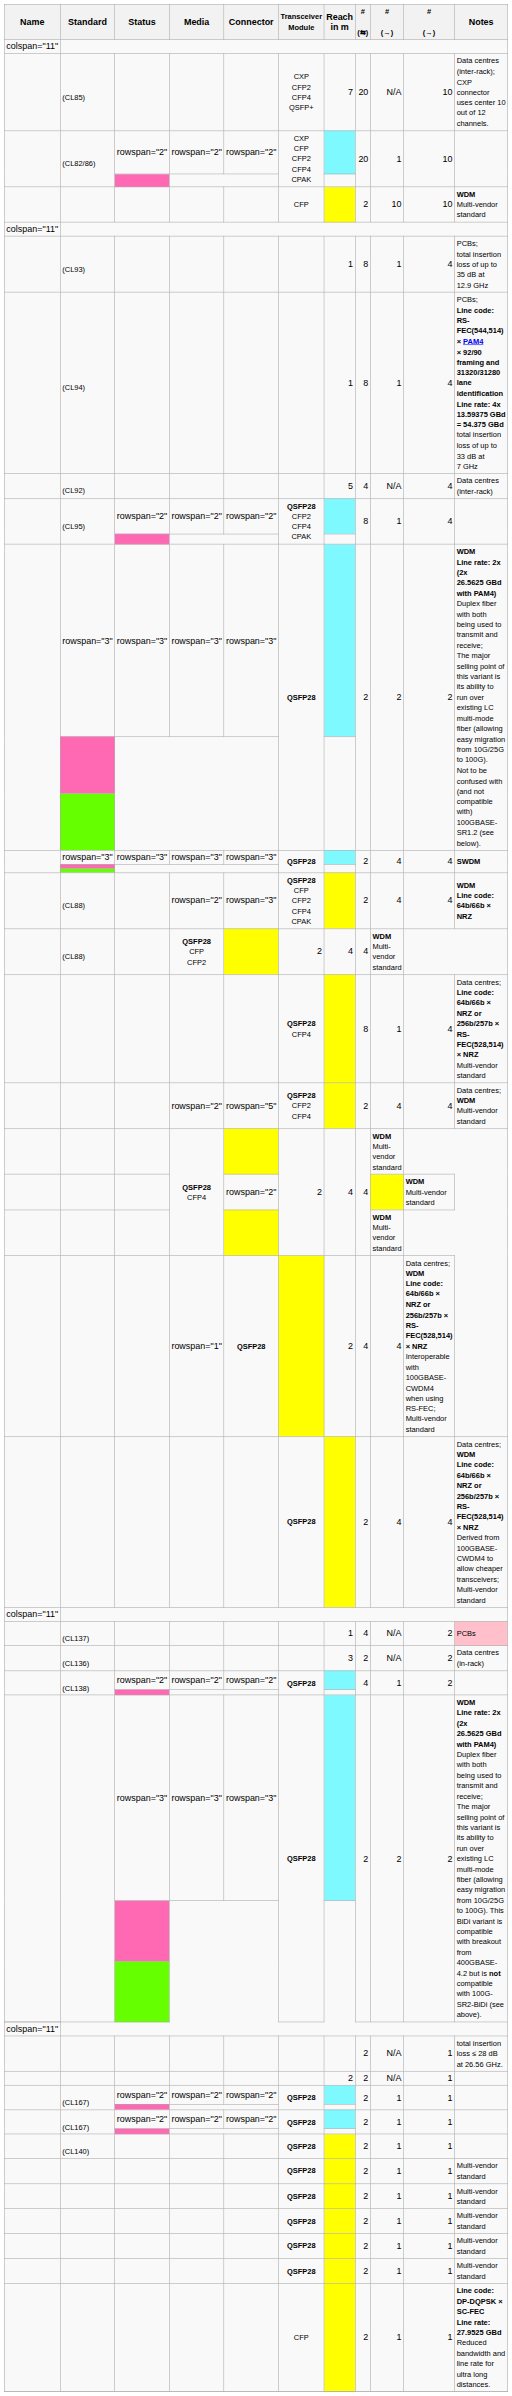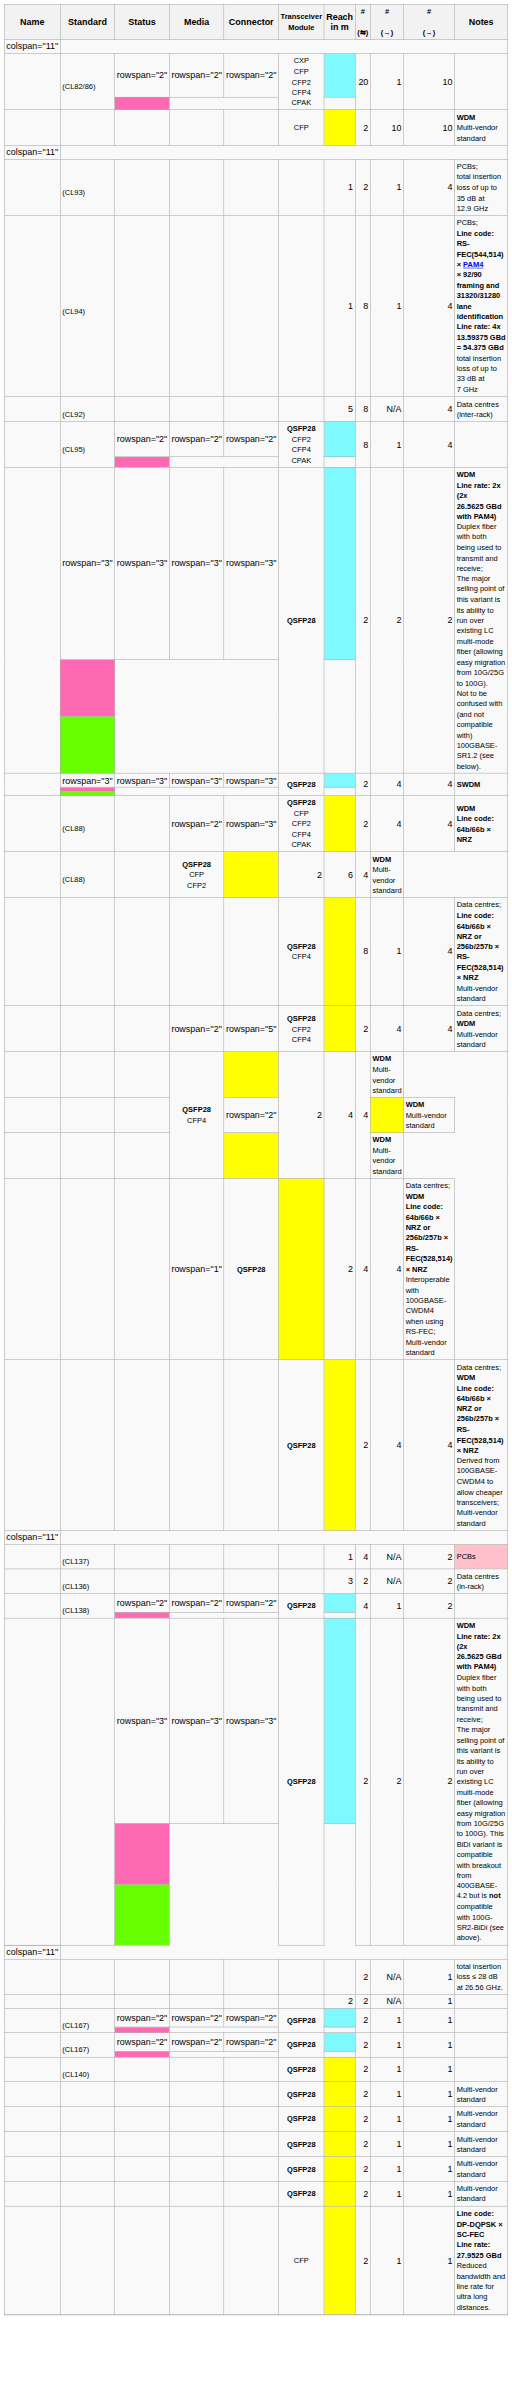- row: (74, 97)
(366, 264) 8 -> (366, 187) 2
(366, 486) 4 -> (366, 409) 8
(351, 952) 4 -> (351, 874) 6
